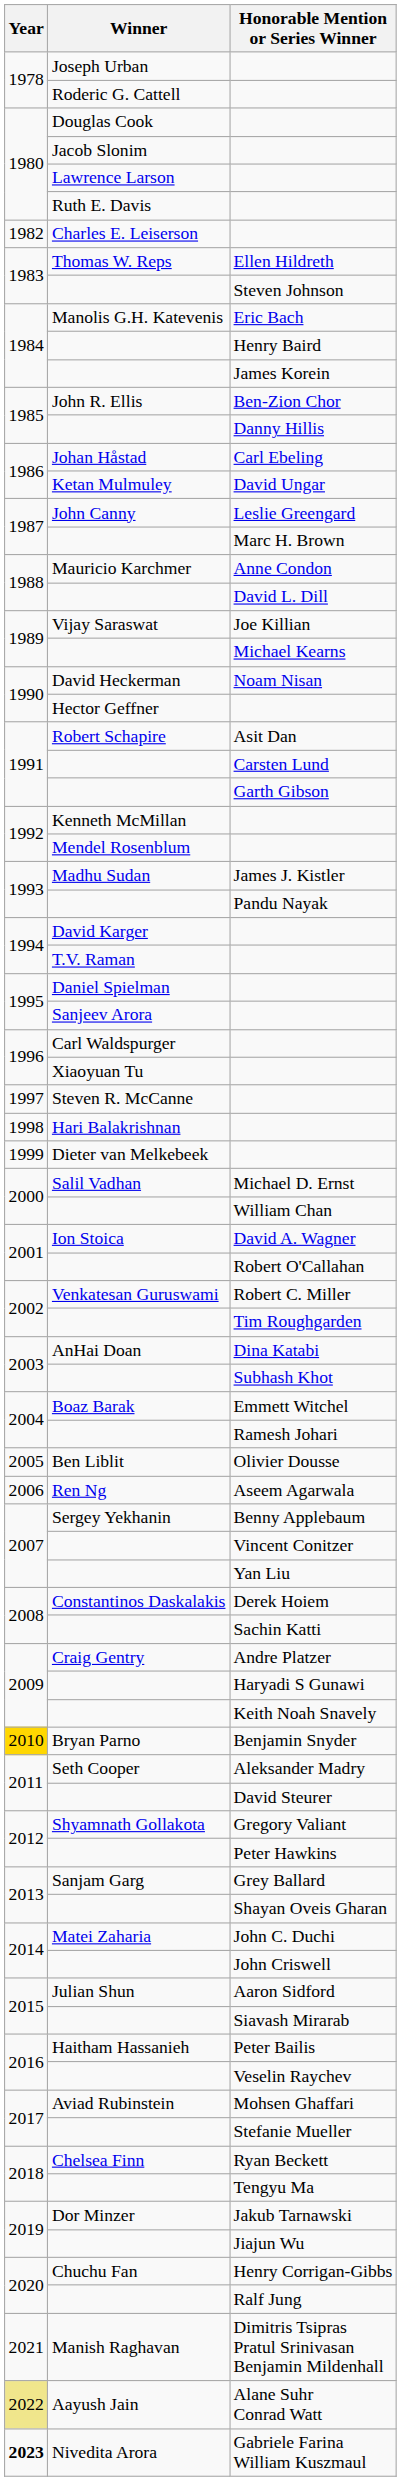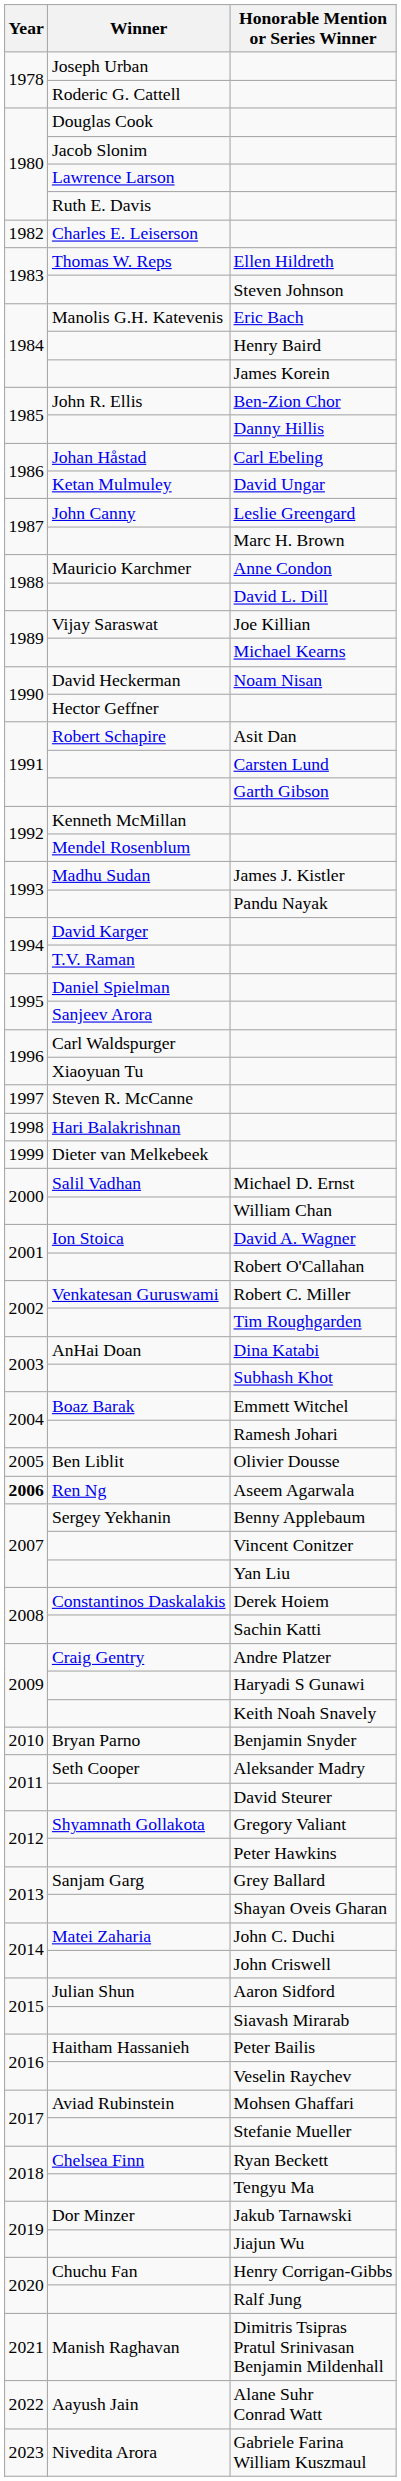(26, 1489) normal -> (26, 1489) bold
(26, 1740) gold background -> (26, 1740) no background
(26, 2404) khaki background -> (26, 2404) no background
(26, 2452) bold -> (26, 2452) normal
